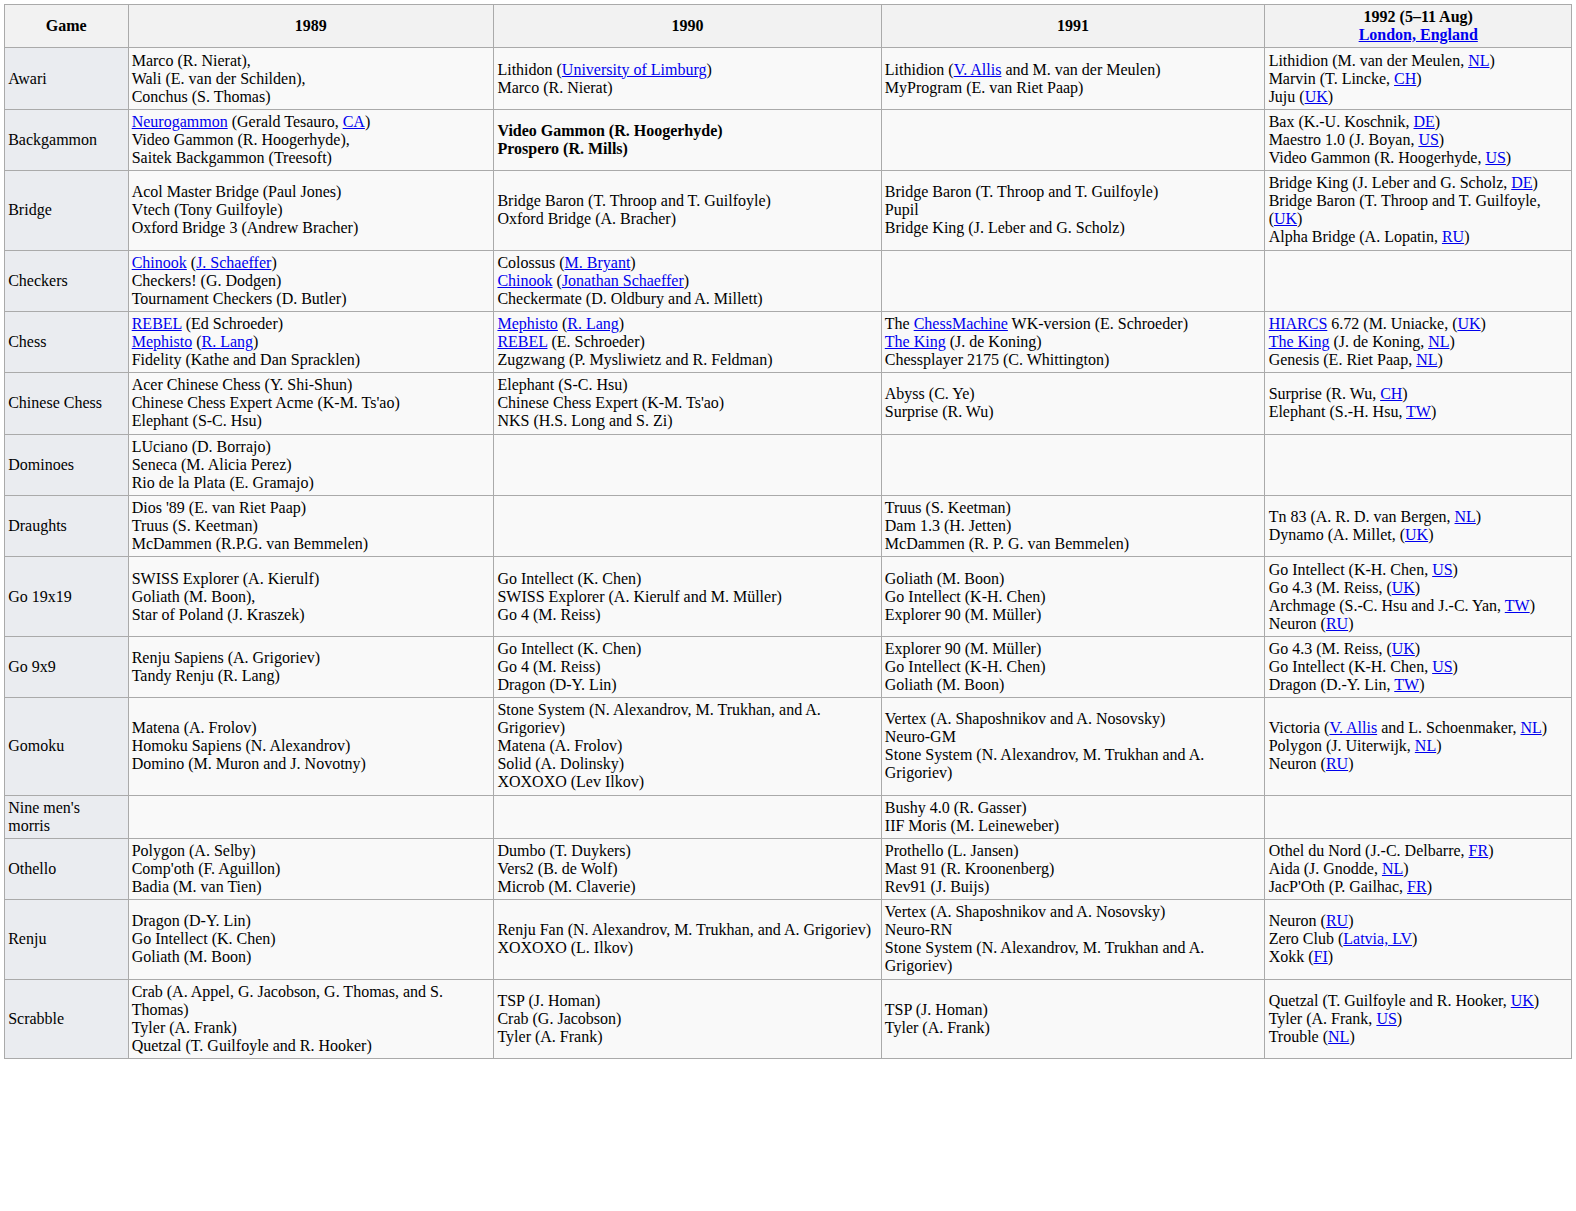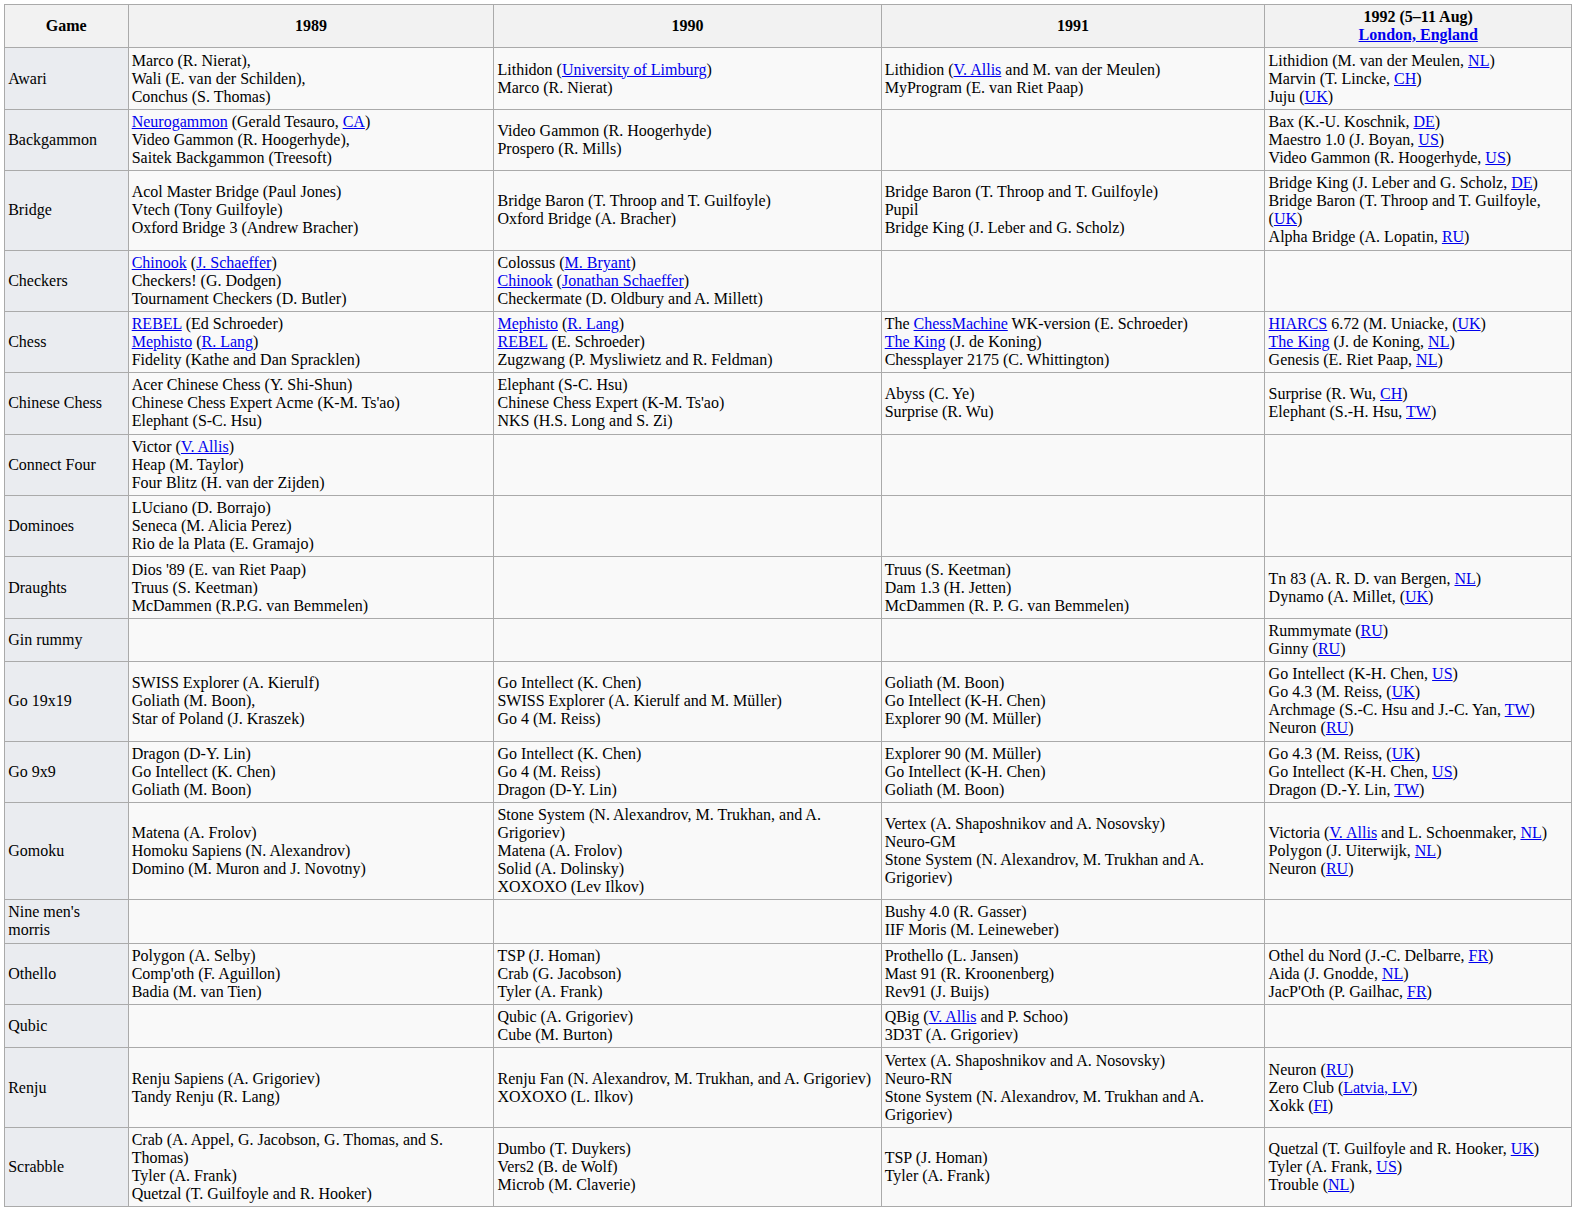(610, 139) bold -> (605, 139) normal
+ row: (52, 464)
+ row: (45, 639)
(226, 666) Renju Sapiens (A. Grigoriev) Tandy Renju (R. Lang) -> (204, 771) Dragon (D-Y. Lin) Go Intellect (K. Chen) Goliath (M. Boon)
(567, 869) Dumbo (T. Duykers) Vers2 (B. de Wolf) Microb (M. Claverie) -> (559, 973) TSP (J. Homan) Crab (G. Jacobson) Tyler (A. Frank)
+ row: (28, 1026)
(204, 939) Dragon (D-Y. Lin) Go Intellect (K. Chen) Goliath (M. Boon) -> (226, 1087) Renju Sapiens (A. Grigoriev) Tandy Renju (R. Lang)
(559, 1018) TSP (J. Homan) Crab (G. Jacobson) Tyler (A. Frank) -> (567, 1166) Dumbo (T. Duykers) Vers2 (B. de Wolf) Microb (M. Claverie)
